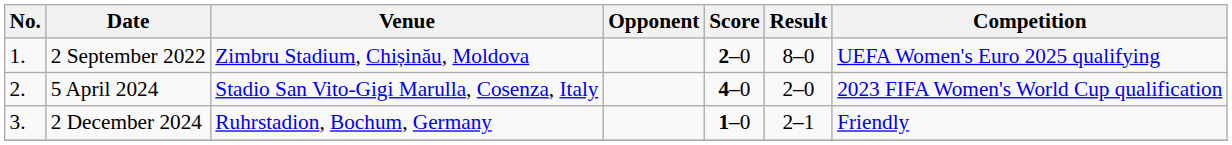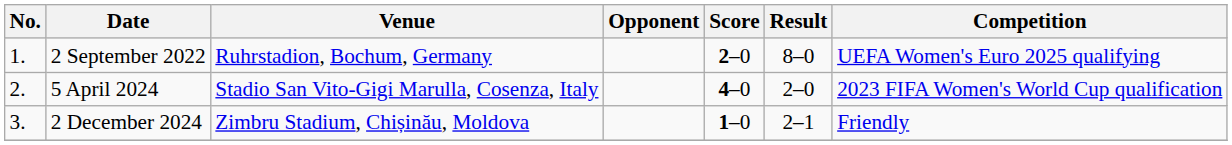(372, 55) Zimbru Stadium, Chișinău, Moldova -> (354, 55) Ruhrstadion, Bochum, Germany
(354, 122) Ruhrstadion, Bochum, Germany -> (372, 122) Zimbru Stadium, Chișinău, Moldova
